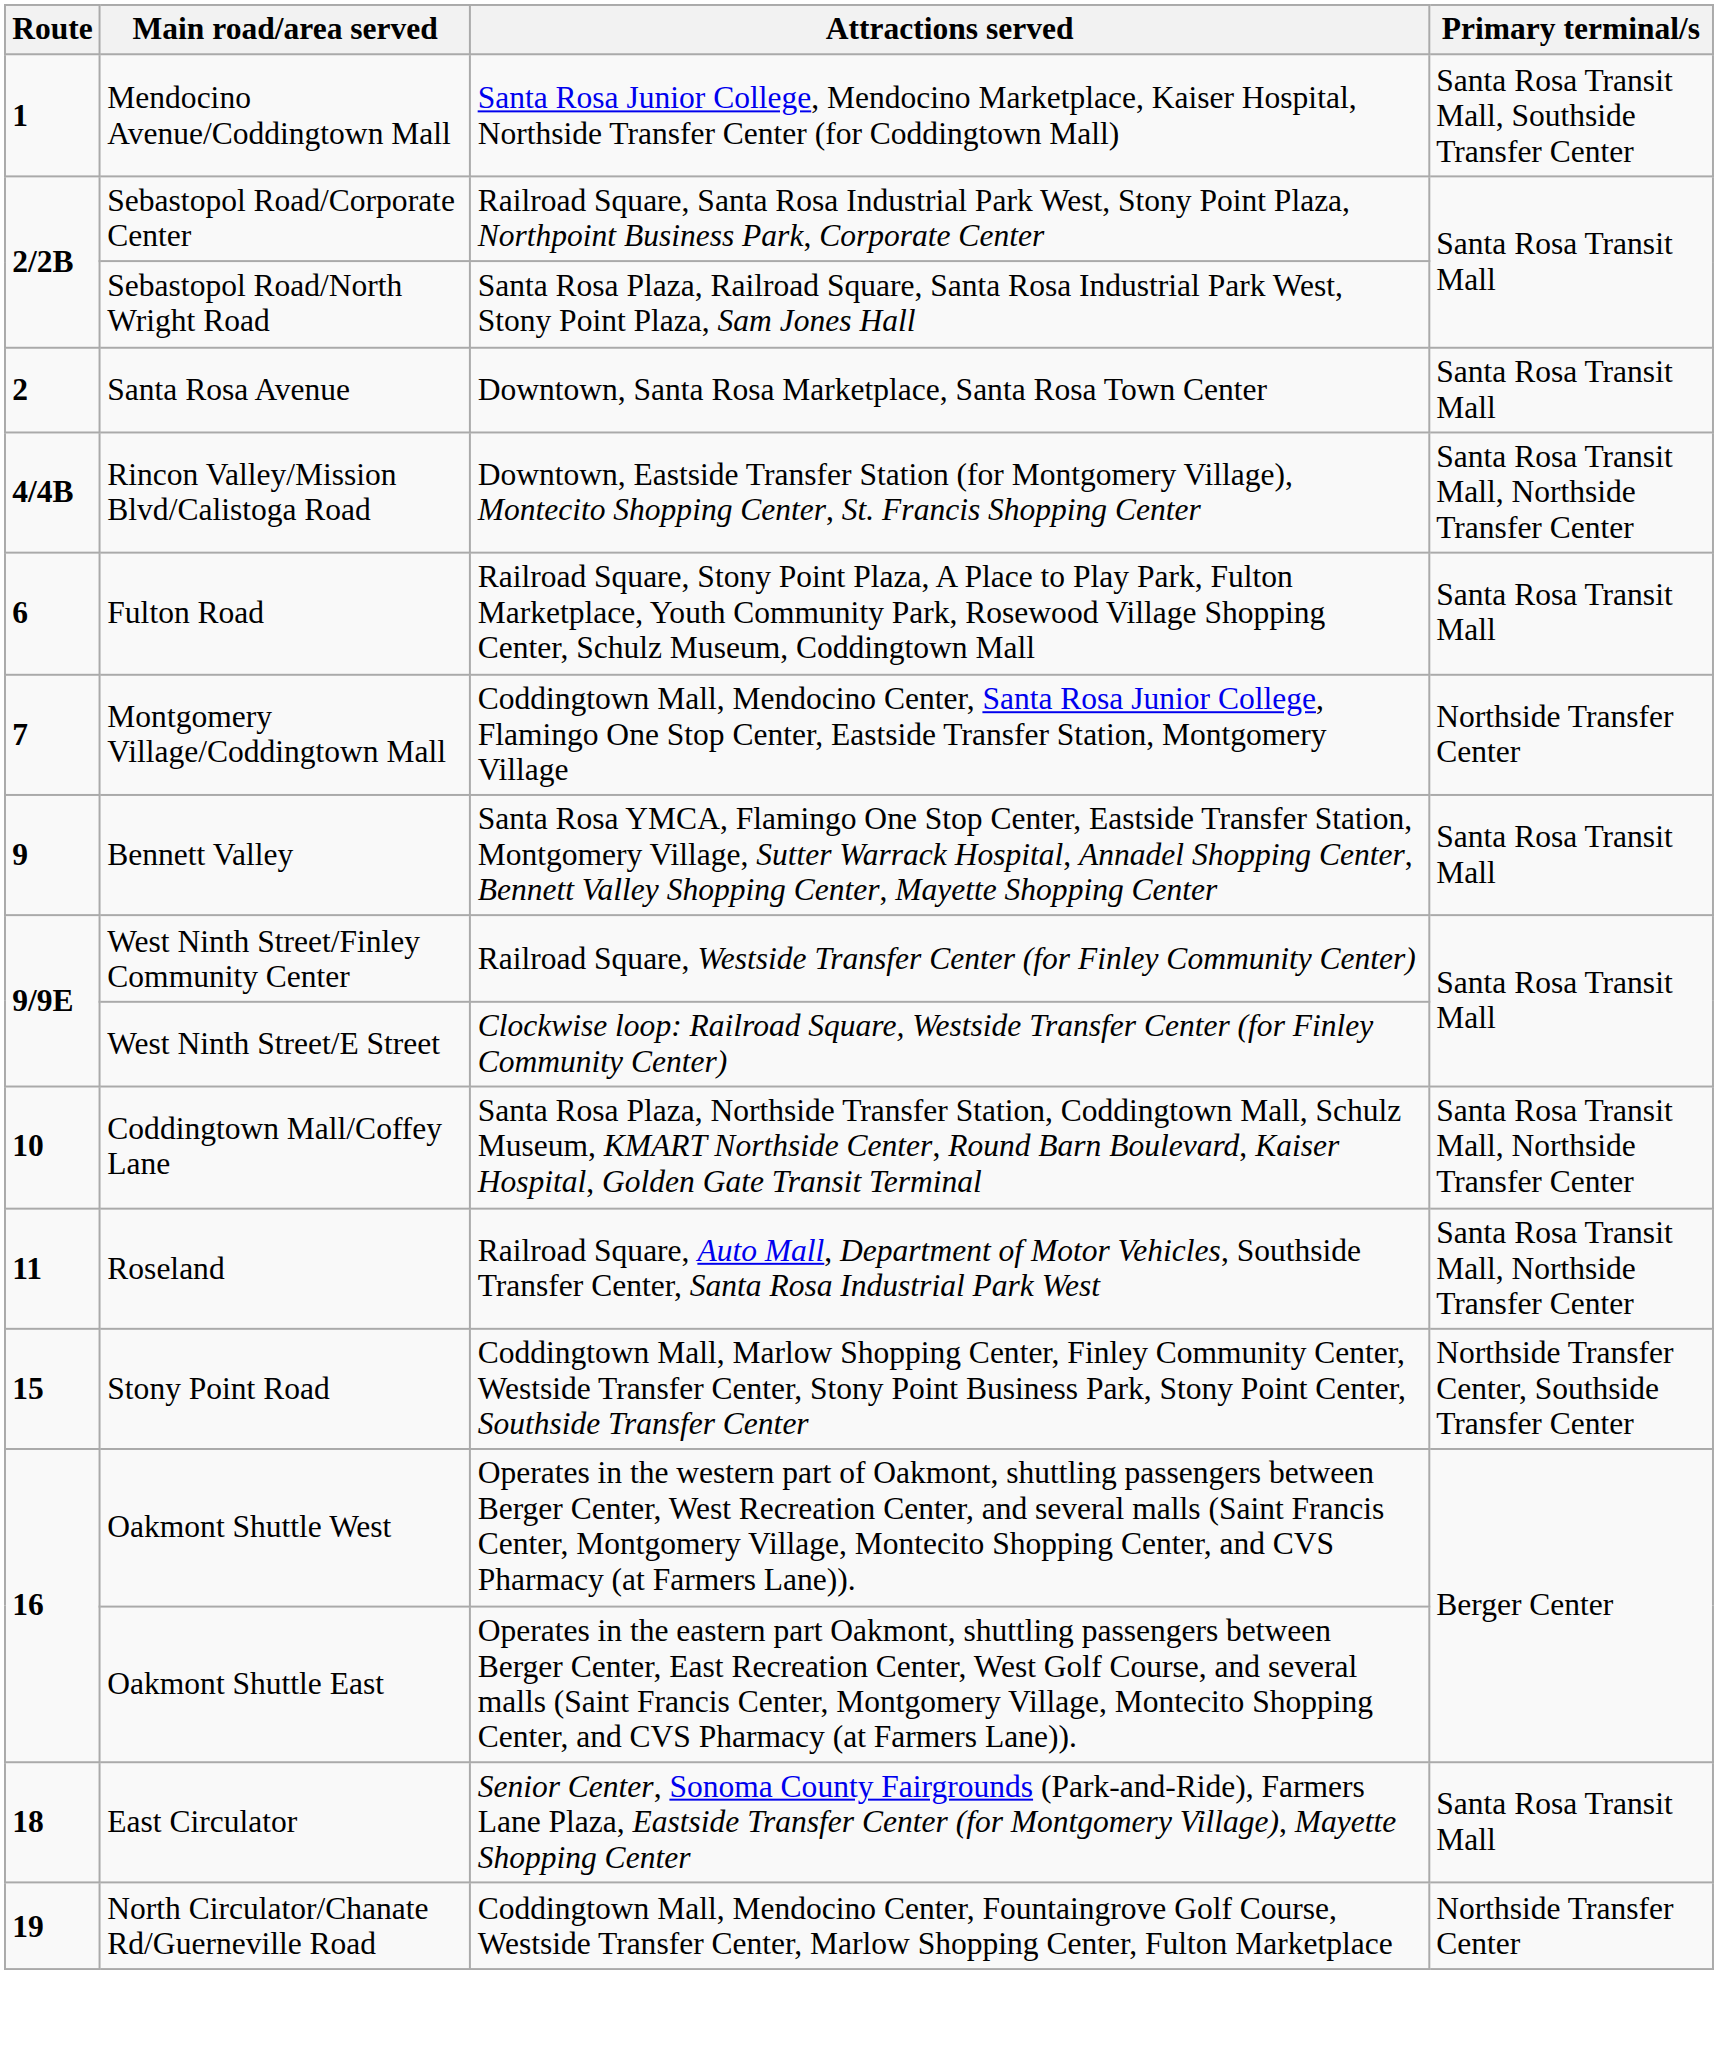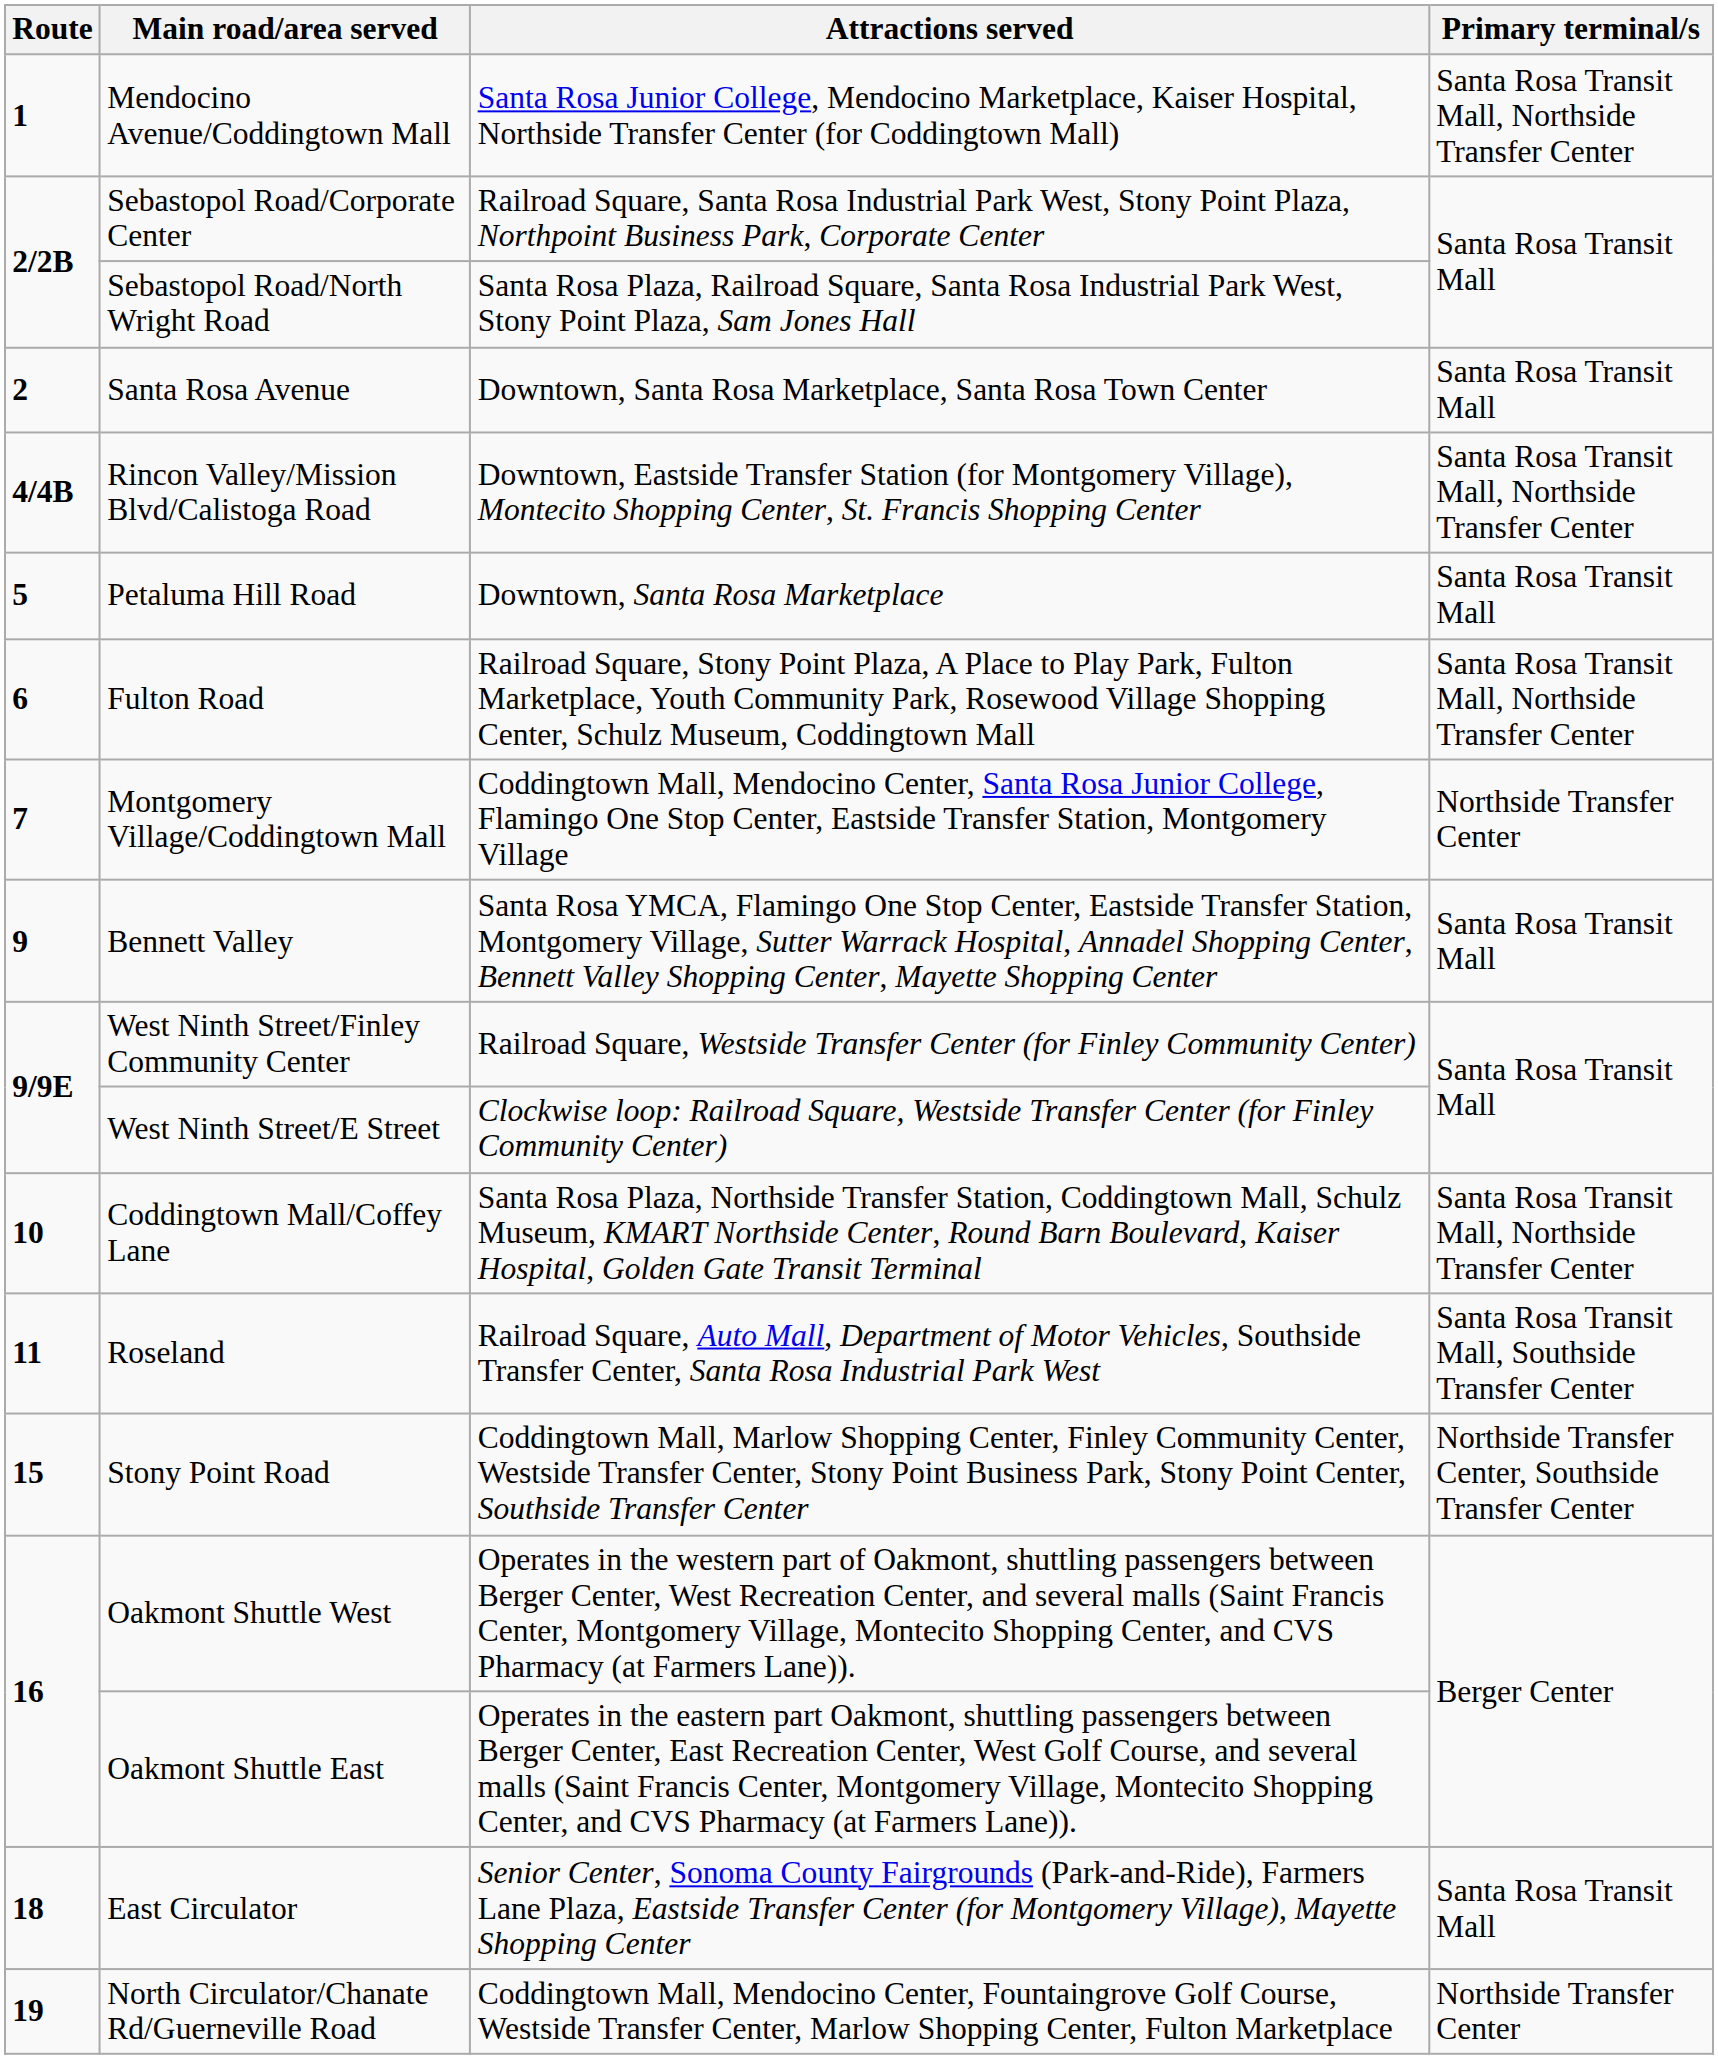(1554, 114) Santa Rosa Transit Mall, Southside Transfer Center -> (1554, 114) Santa Rosa Transit Mall, Northside Transfer Center
+ row: (232, 595)
(1554, 613) Santa Rosa Transit Mall -> (1554, 698) Santa Rosa Transit Mall, Northside Transfer Center
(1554, 1267) Santa Rosa Transit Mall, Northside Transfer Center -> (1554, 1353) Santa Rosa Transit Mall, Southside Transfer Center
